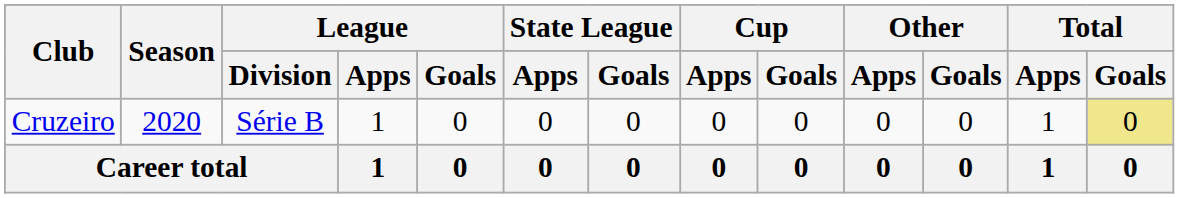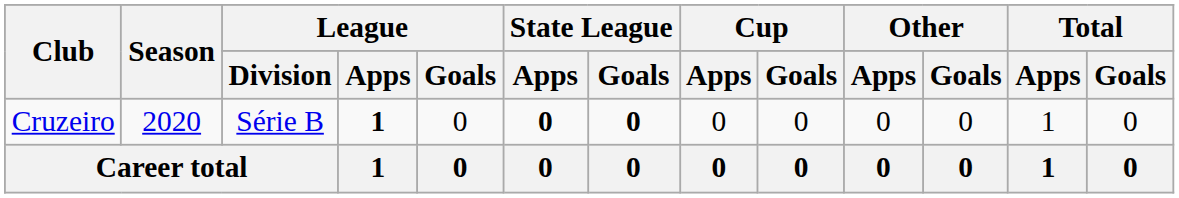(378, 121) normal -> (378, 121) bold
(545, 121) normal -> (545, 121) bold
(633, 121) normal -> (633, 121) bold
(1130, 121) khaki background -> (1130, 121) no background
